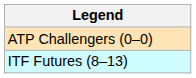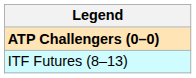(80, 38) normal -> (84, 38) bold
